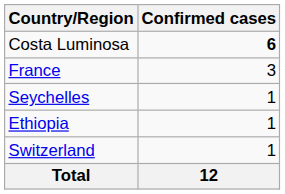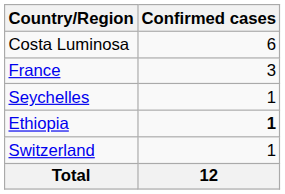(271, 45) bold -> (271, 45) normal
(271, 124) normal -> (271, 124) bold
